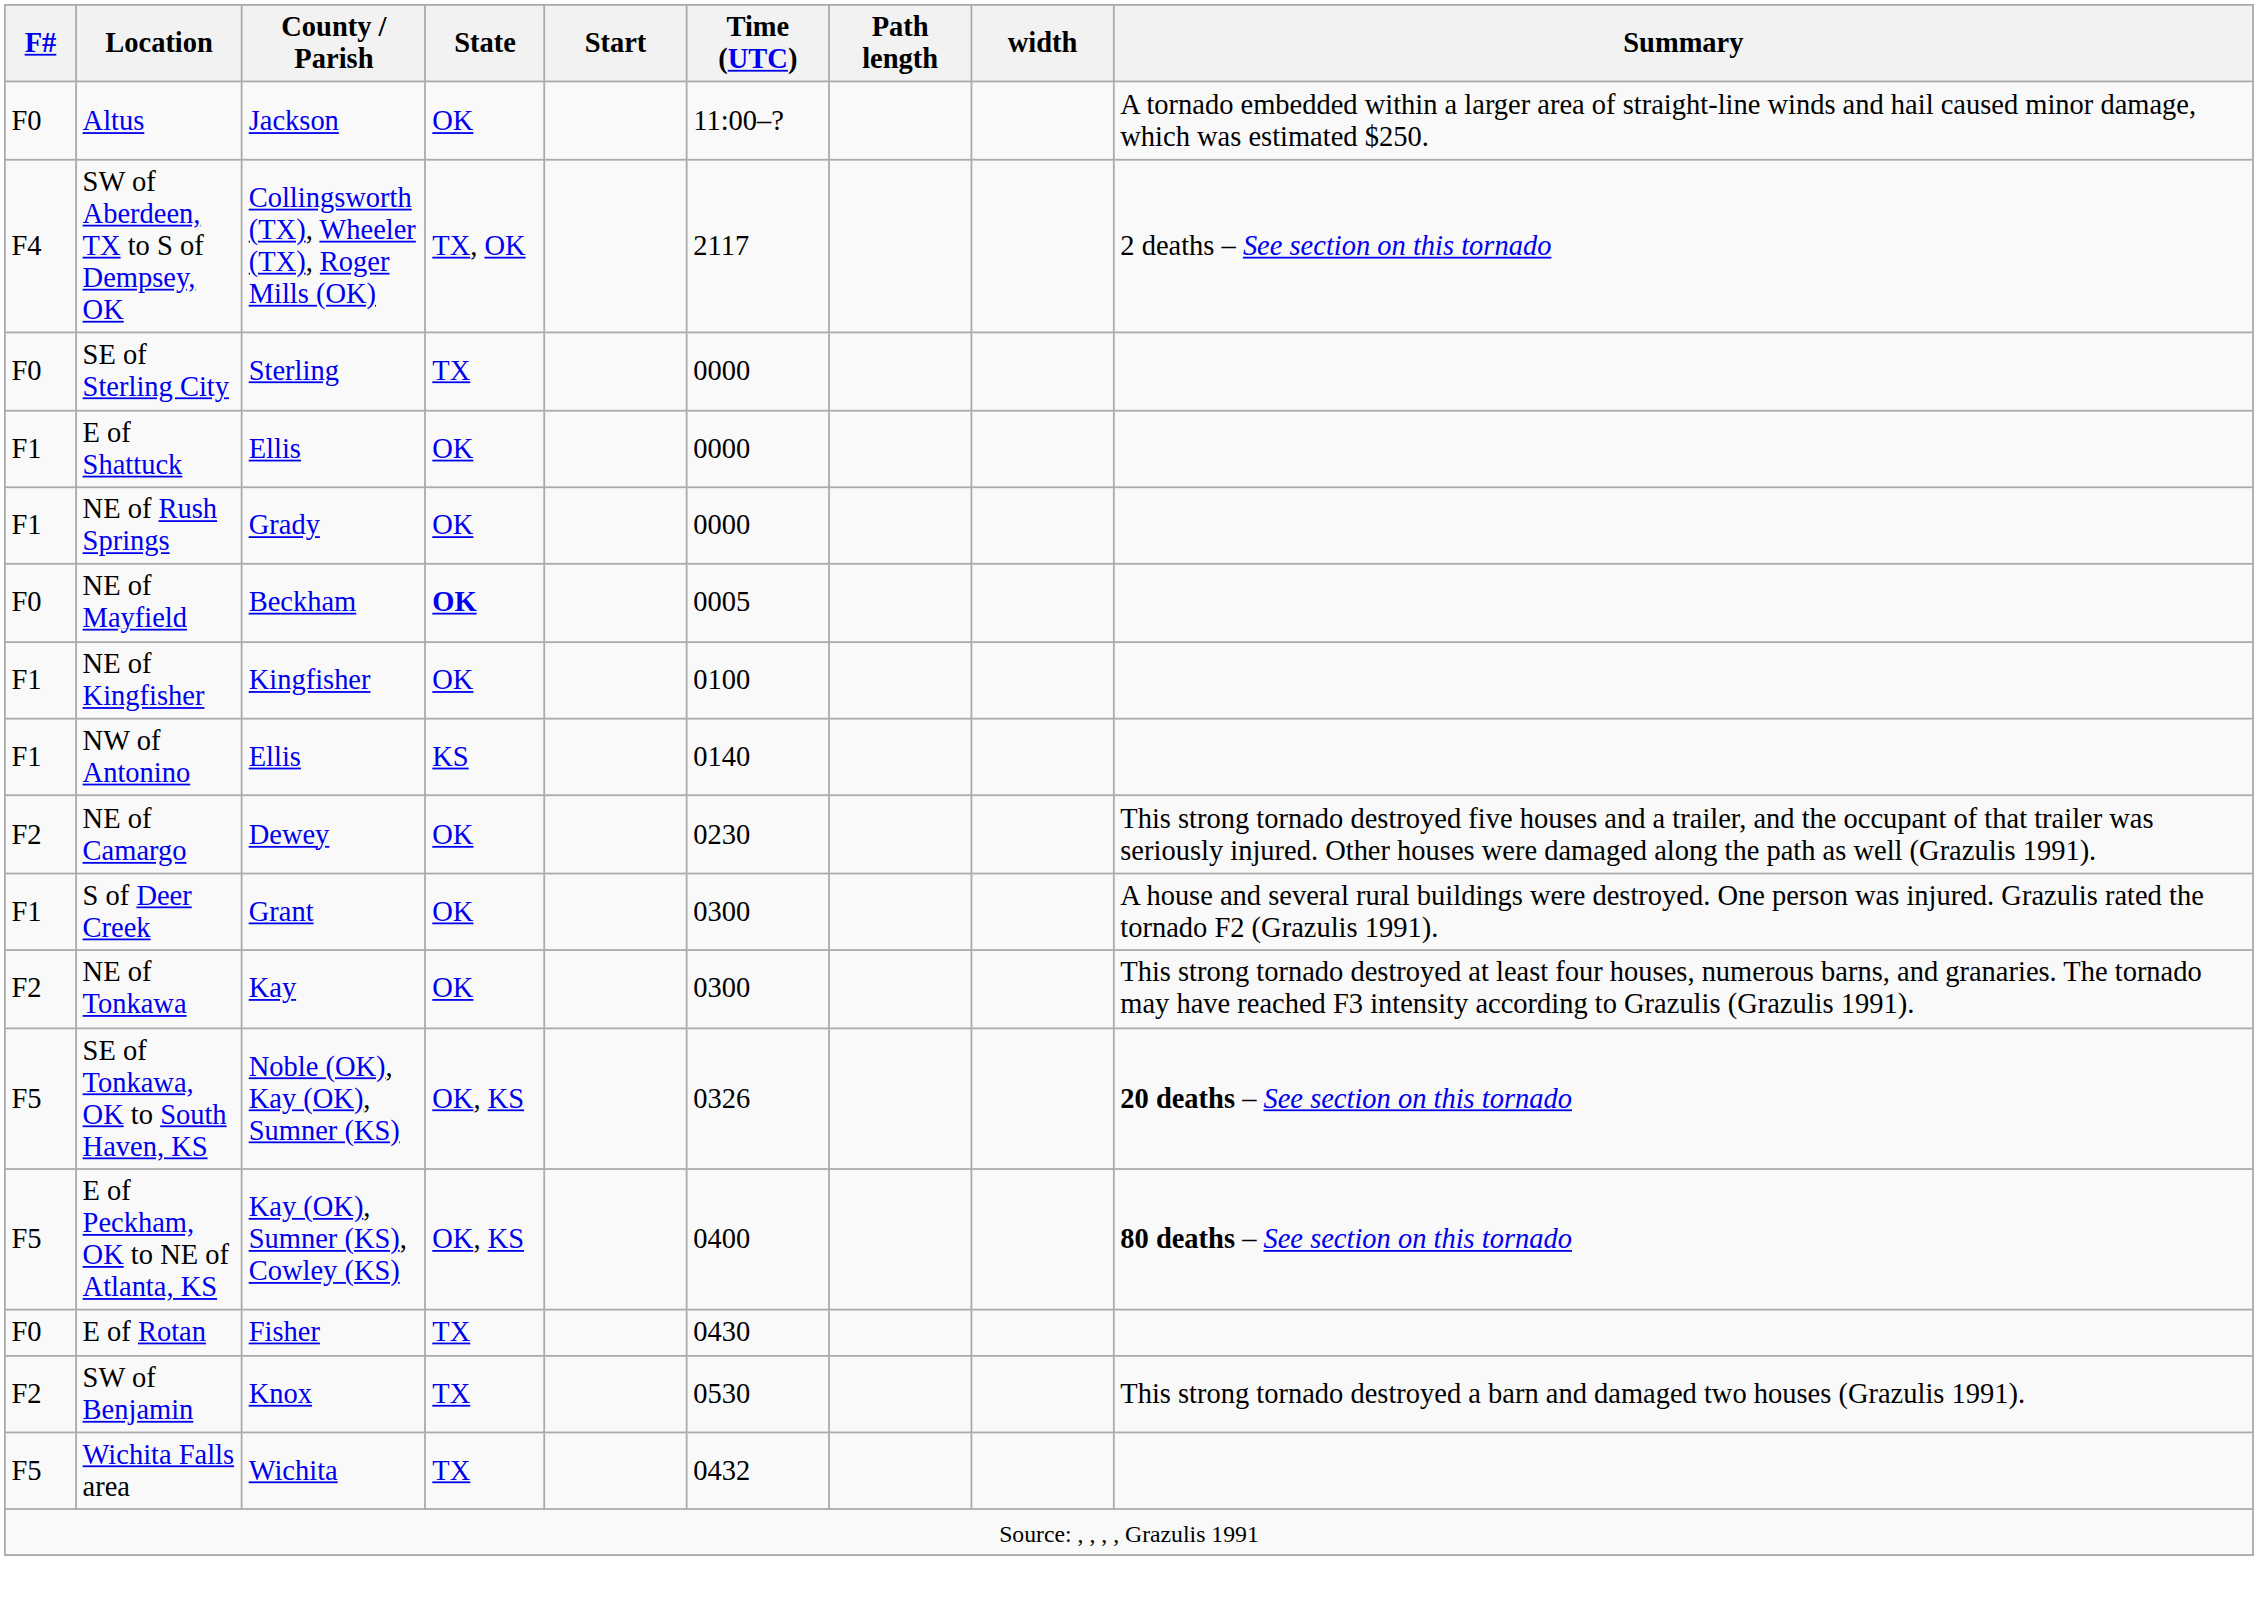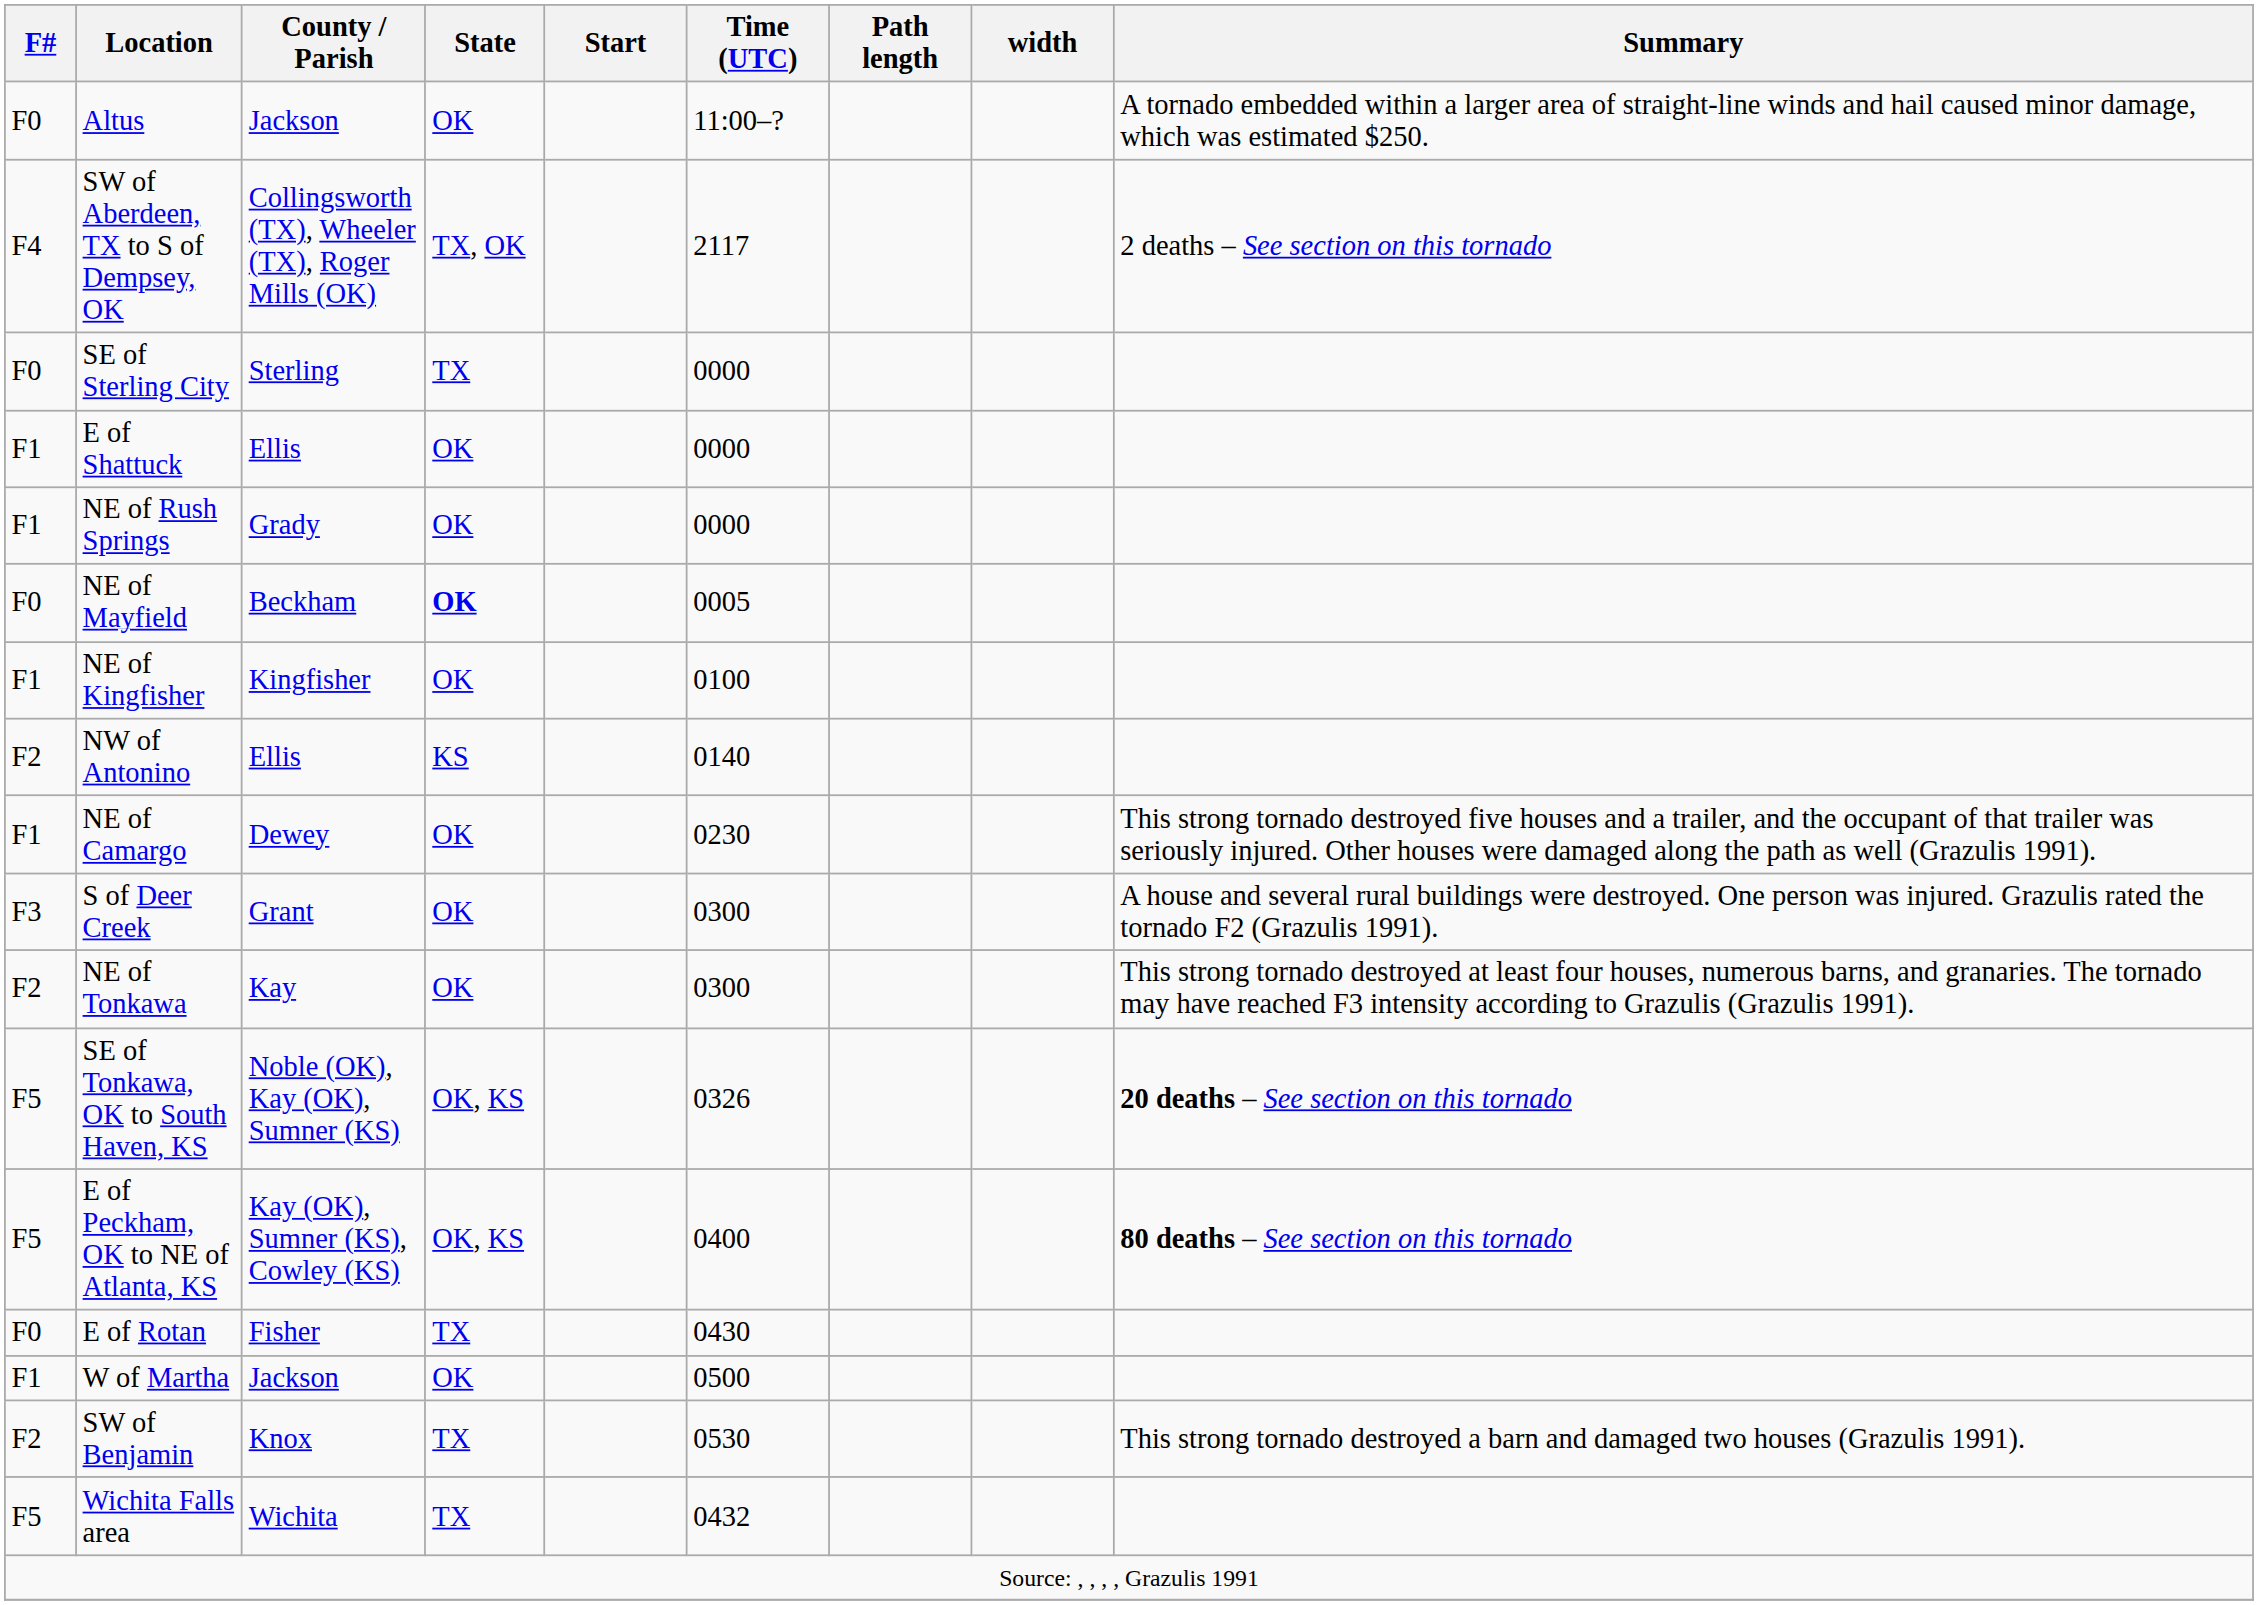(27, 756) F1 -> (27, 756) F2
(27, 834) F2 -> (27, 834) F1
(27, 911) F1 -> (27, 911) F3
+ row: (156, 1377)
